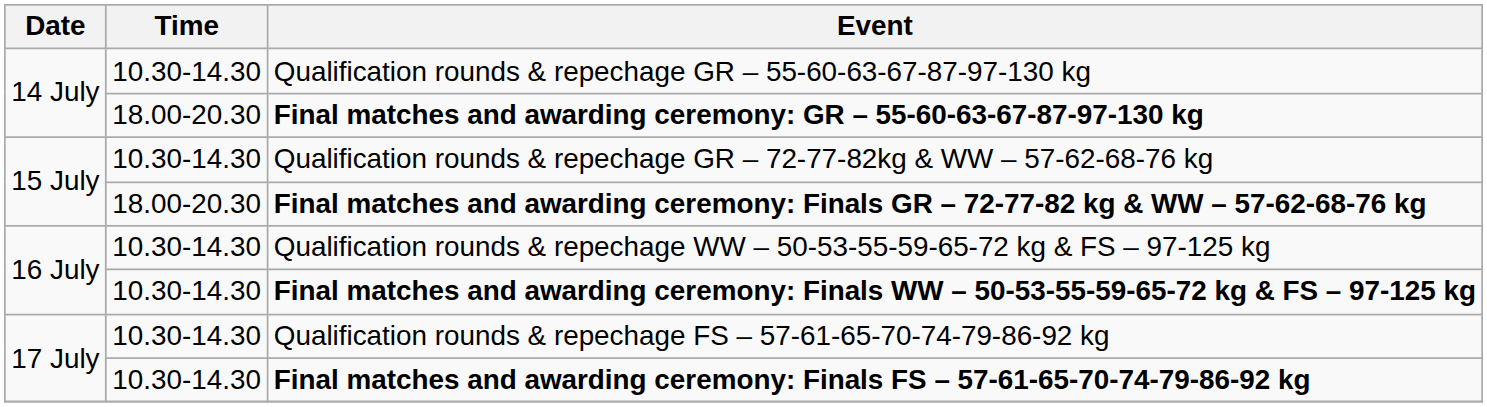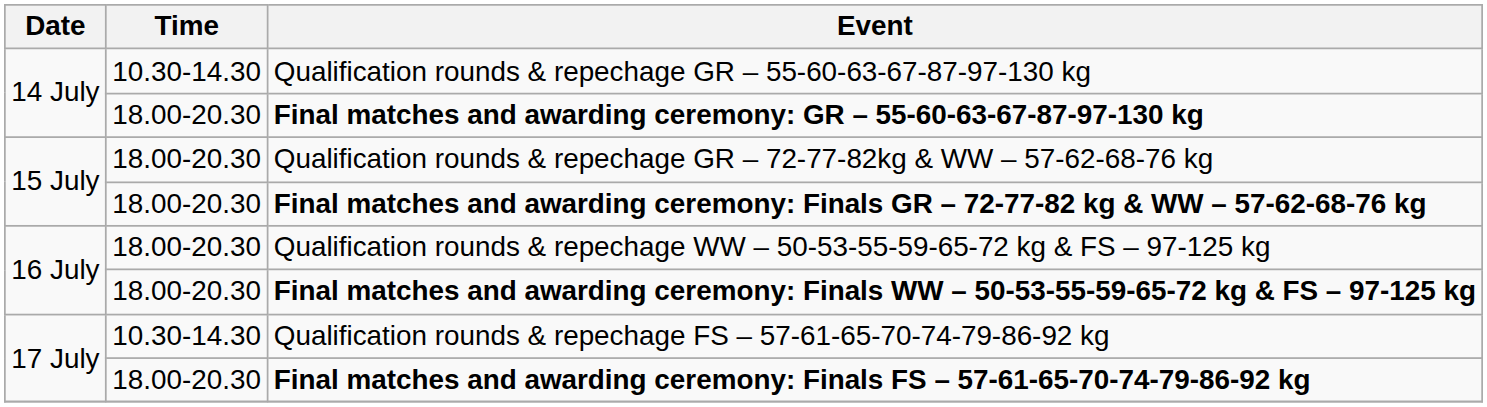(187, 159) 10.30-14.30 -> (187, 159) 18.00-20.30
(187, 247) 10.30-14.30 -> (187, 247) 18.00-20.30
(187, 291) 10.30-14.30 -> (187, 291) 18.00-20.30
(187, 379) 10.30-14.30 -> (187, 379) 18.00-20.30
